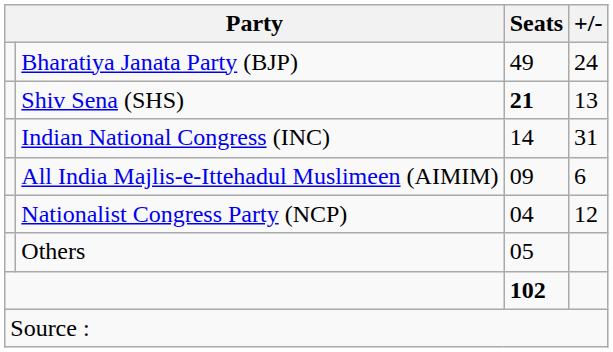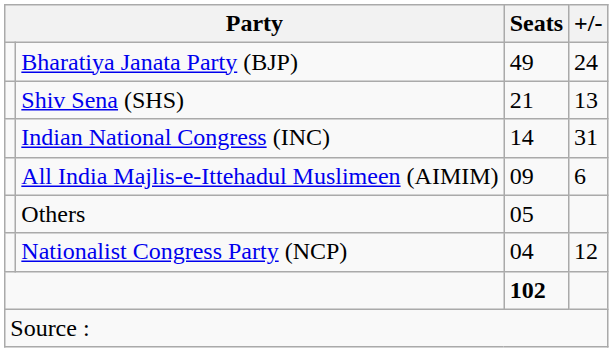(522, 99) bold -> (522, 99) normal
rows swapped: (184, 213) <-> (53, 251)
